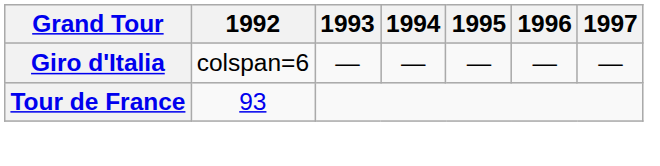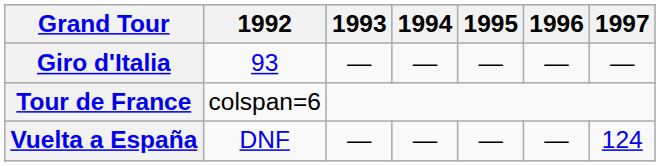(253, 62) colspan=6 -> (265, 62) 93
(253, 101) 93 -> (265, 101) colspan=6
+ row: (104, 140)
